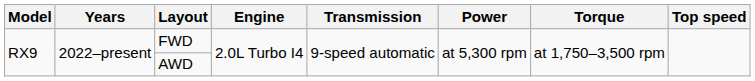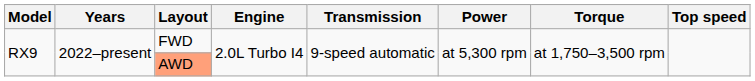(176, 65) no background -> (176, 65) lightsalmon background
